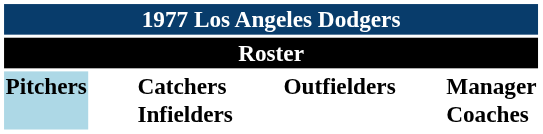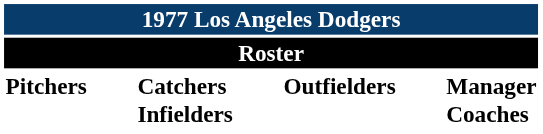(46, 86) lightblue background -> (46, 86) no background
